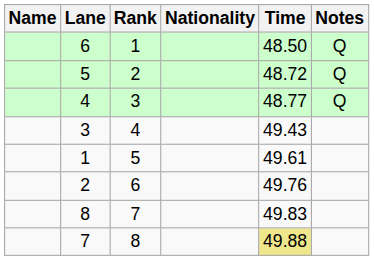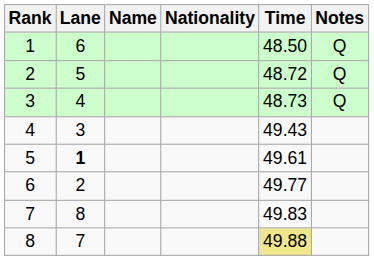columns swapped: (135, 18) <-> (33, 18)
(285, 102) 48.77 -> (285, 102) 48.73
(85, 158) normal -> (80, 158) bold
(285, 185) 49.76 -> (285, 185) 49.77
